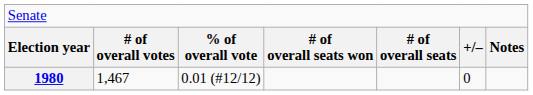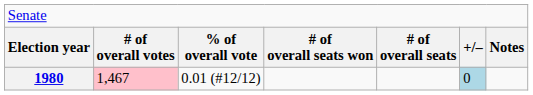(113, 78) no background -> (113, 78) pink background
(467, 78) no background -> (467, 78) lightblue background
